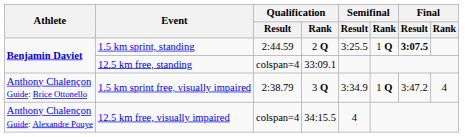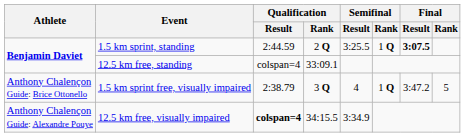(354, 88) 3:34.9 -> (356, 88) 4
(444, 88) 4 -> (446, 88) 5
(278, 117) normal -> (279, 117) bold
(354, 117) 4 -> (356, 117) 3:34.9
